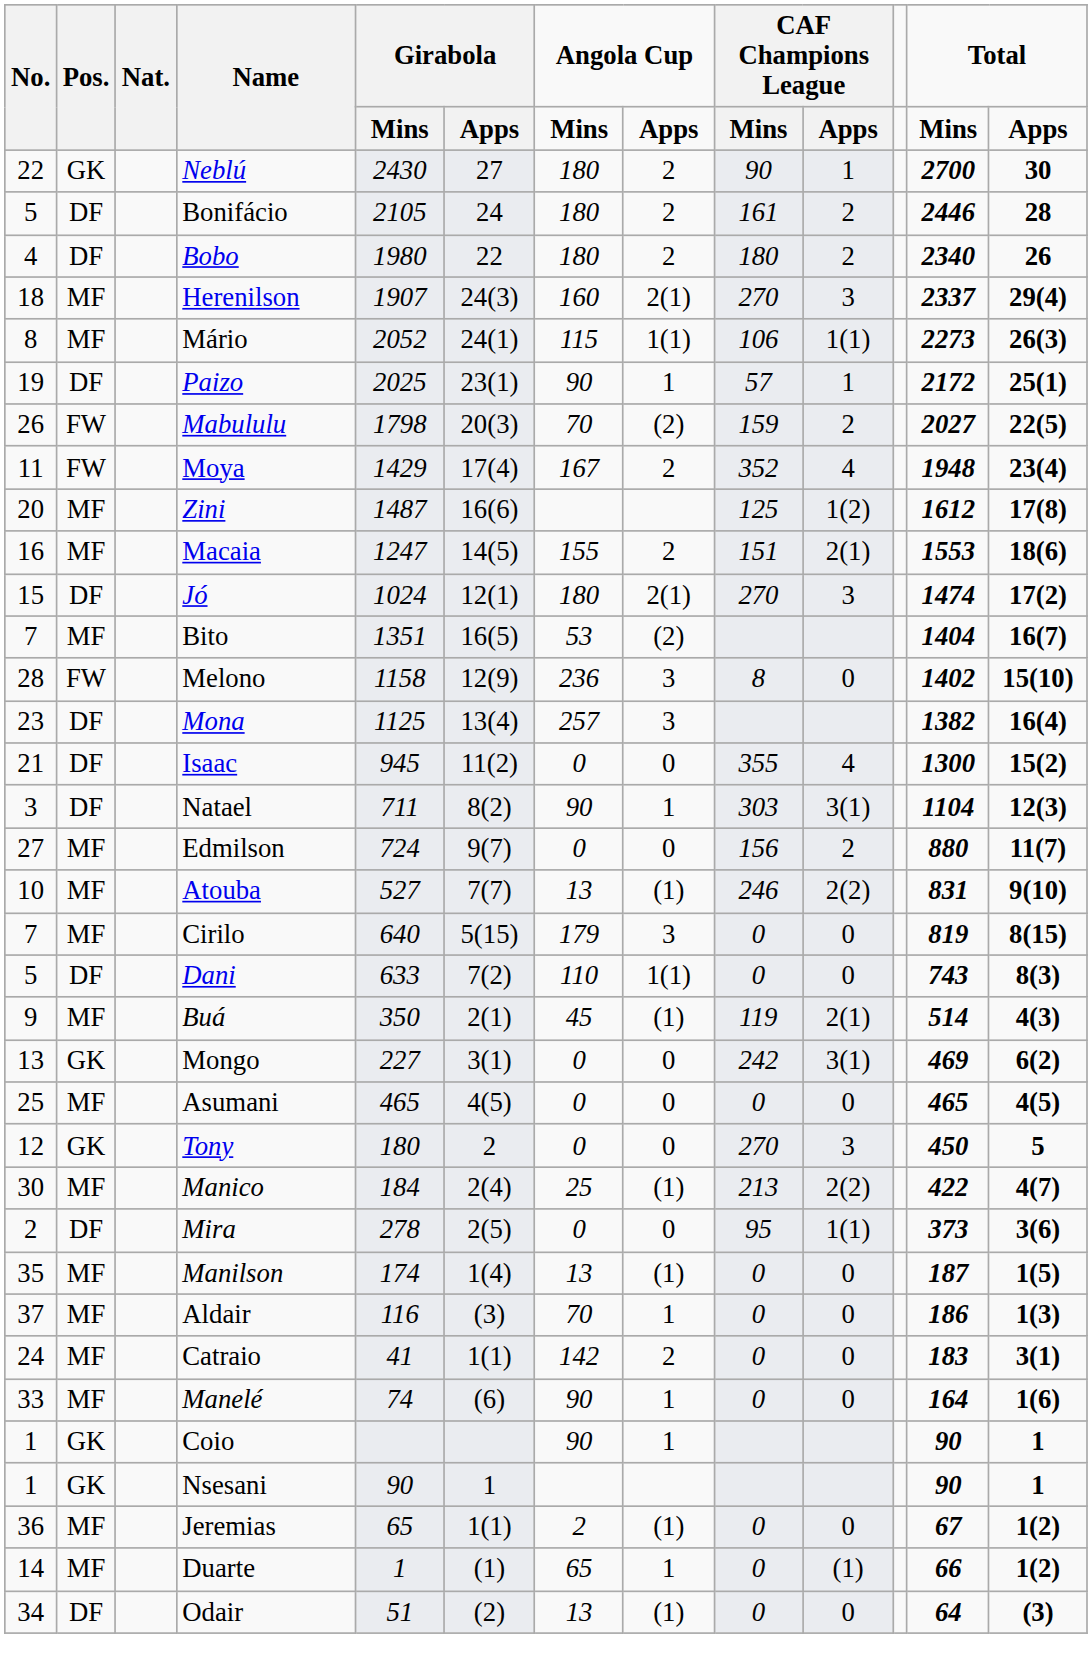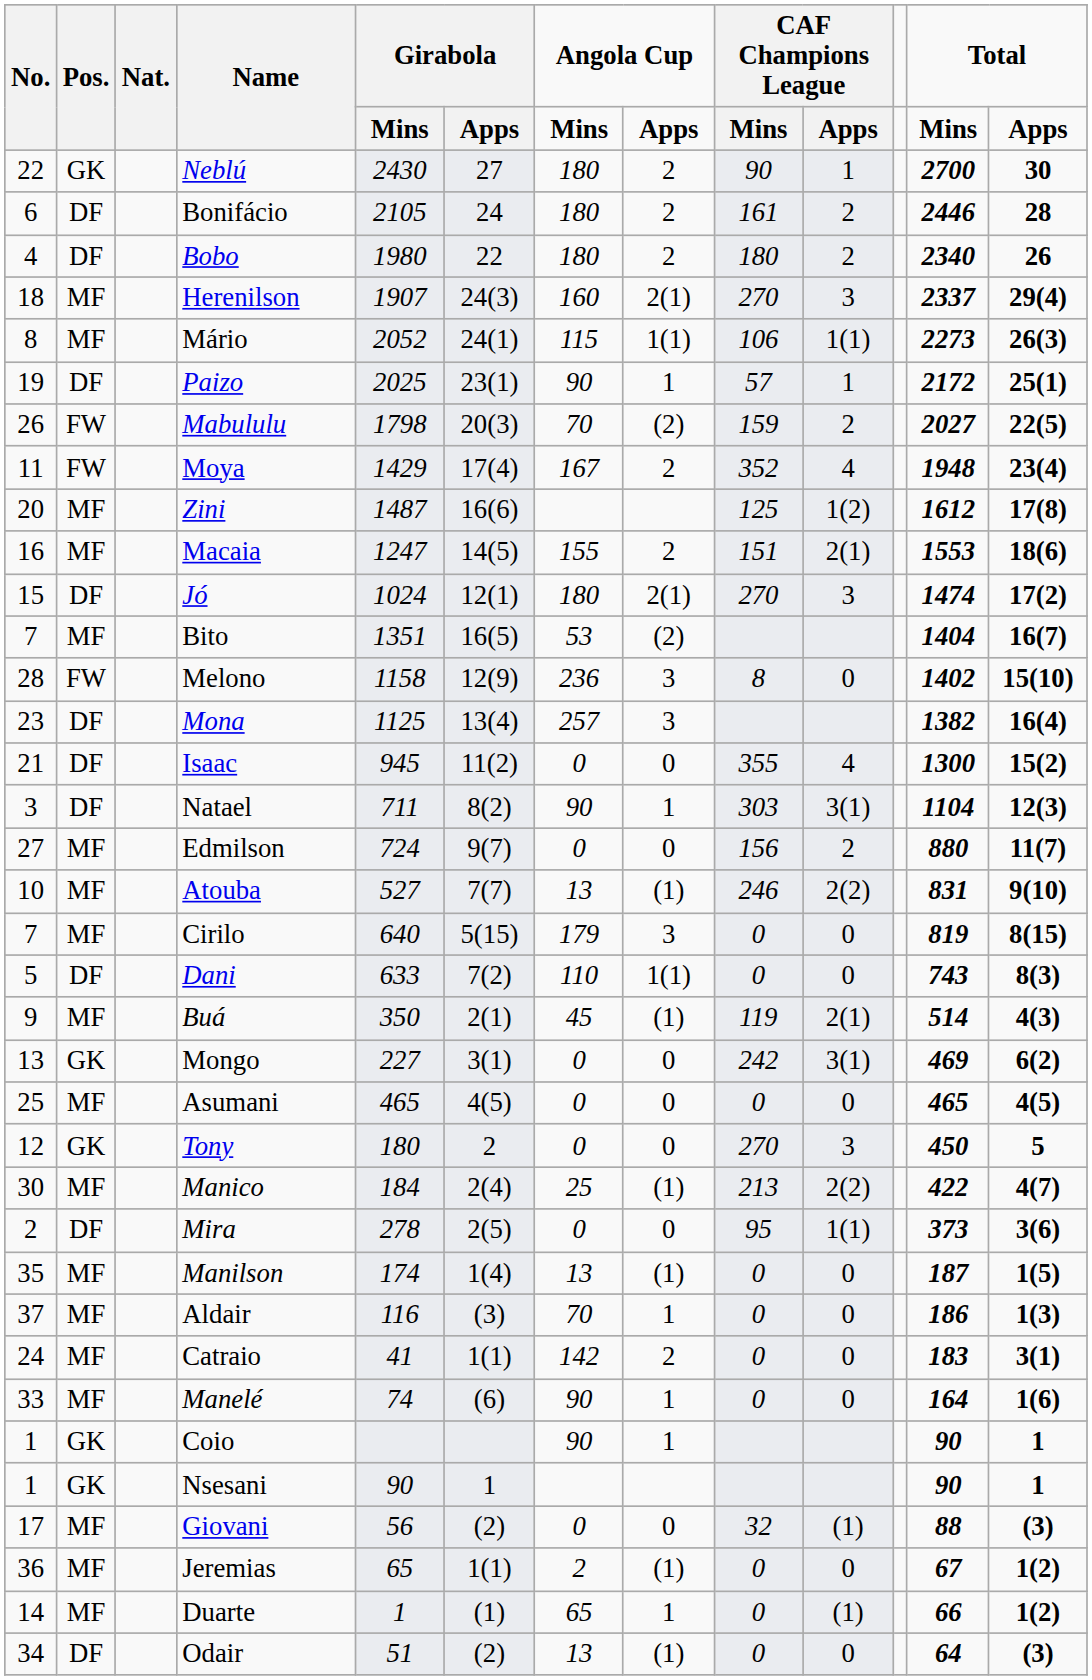(31, 212) 5 -> (31, 212) 6
+ row: (225, 1526)
